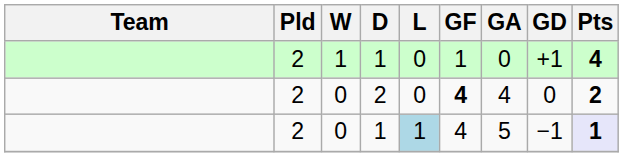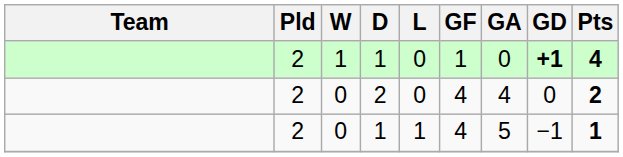(550, 59) normal -> (550, 59) bold
(461, 95) bold -> (461, 95) normal
(420, 132) lightblue background -> (420, 132) no background
(595, 132) lavender background -> (595, 132) no background
